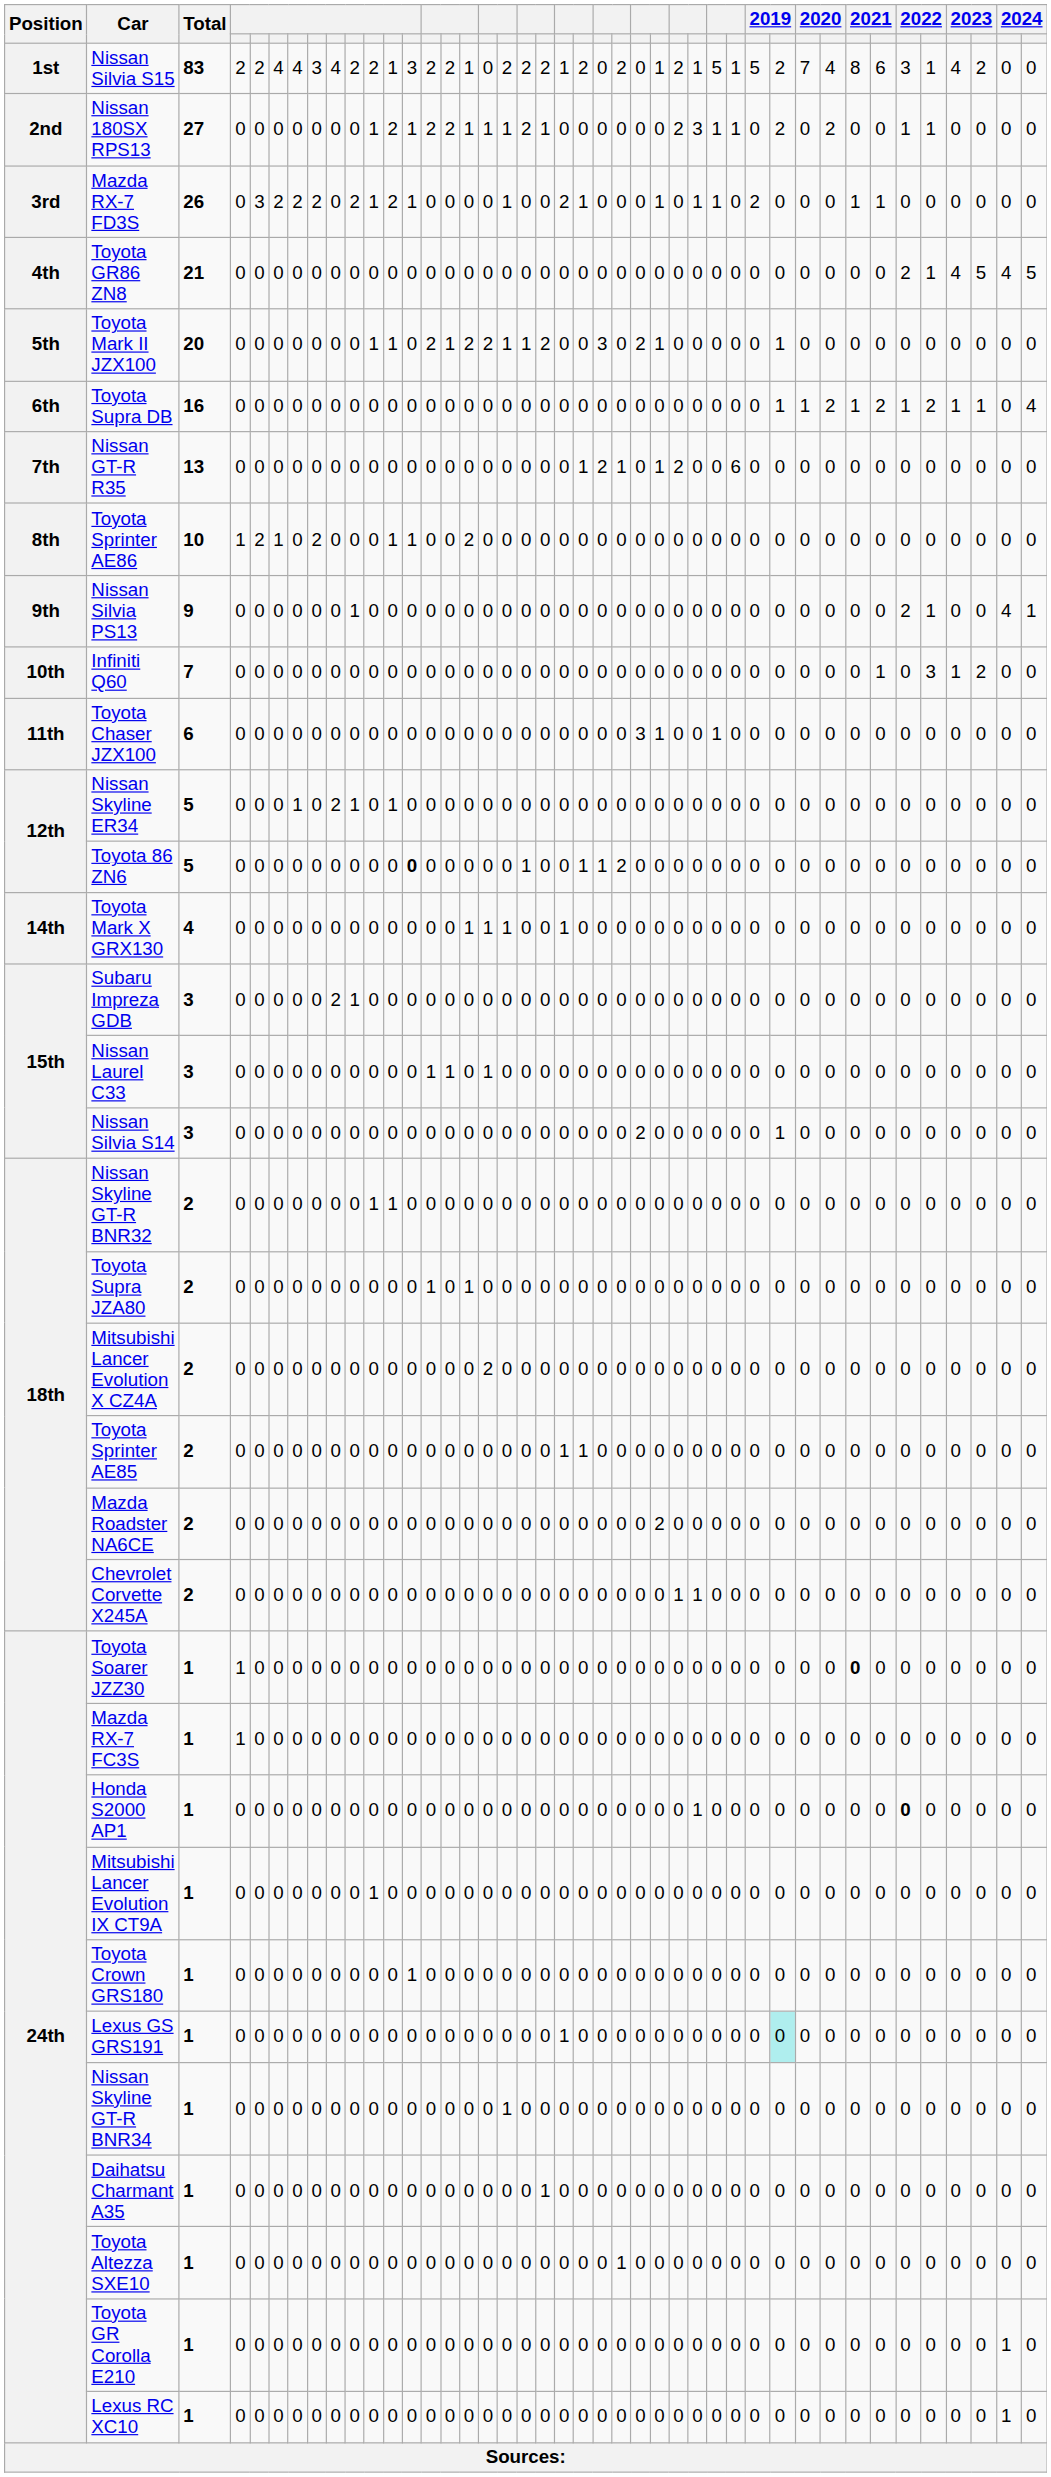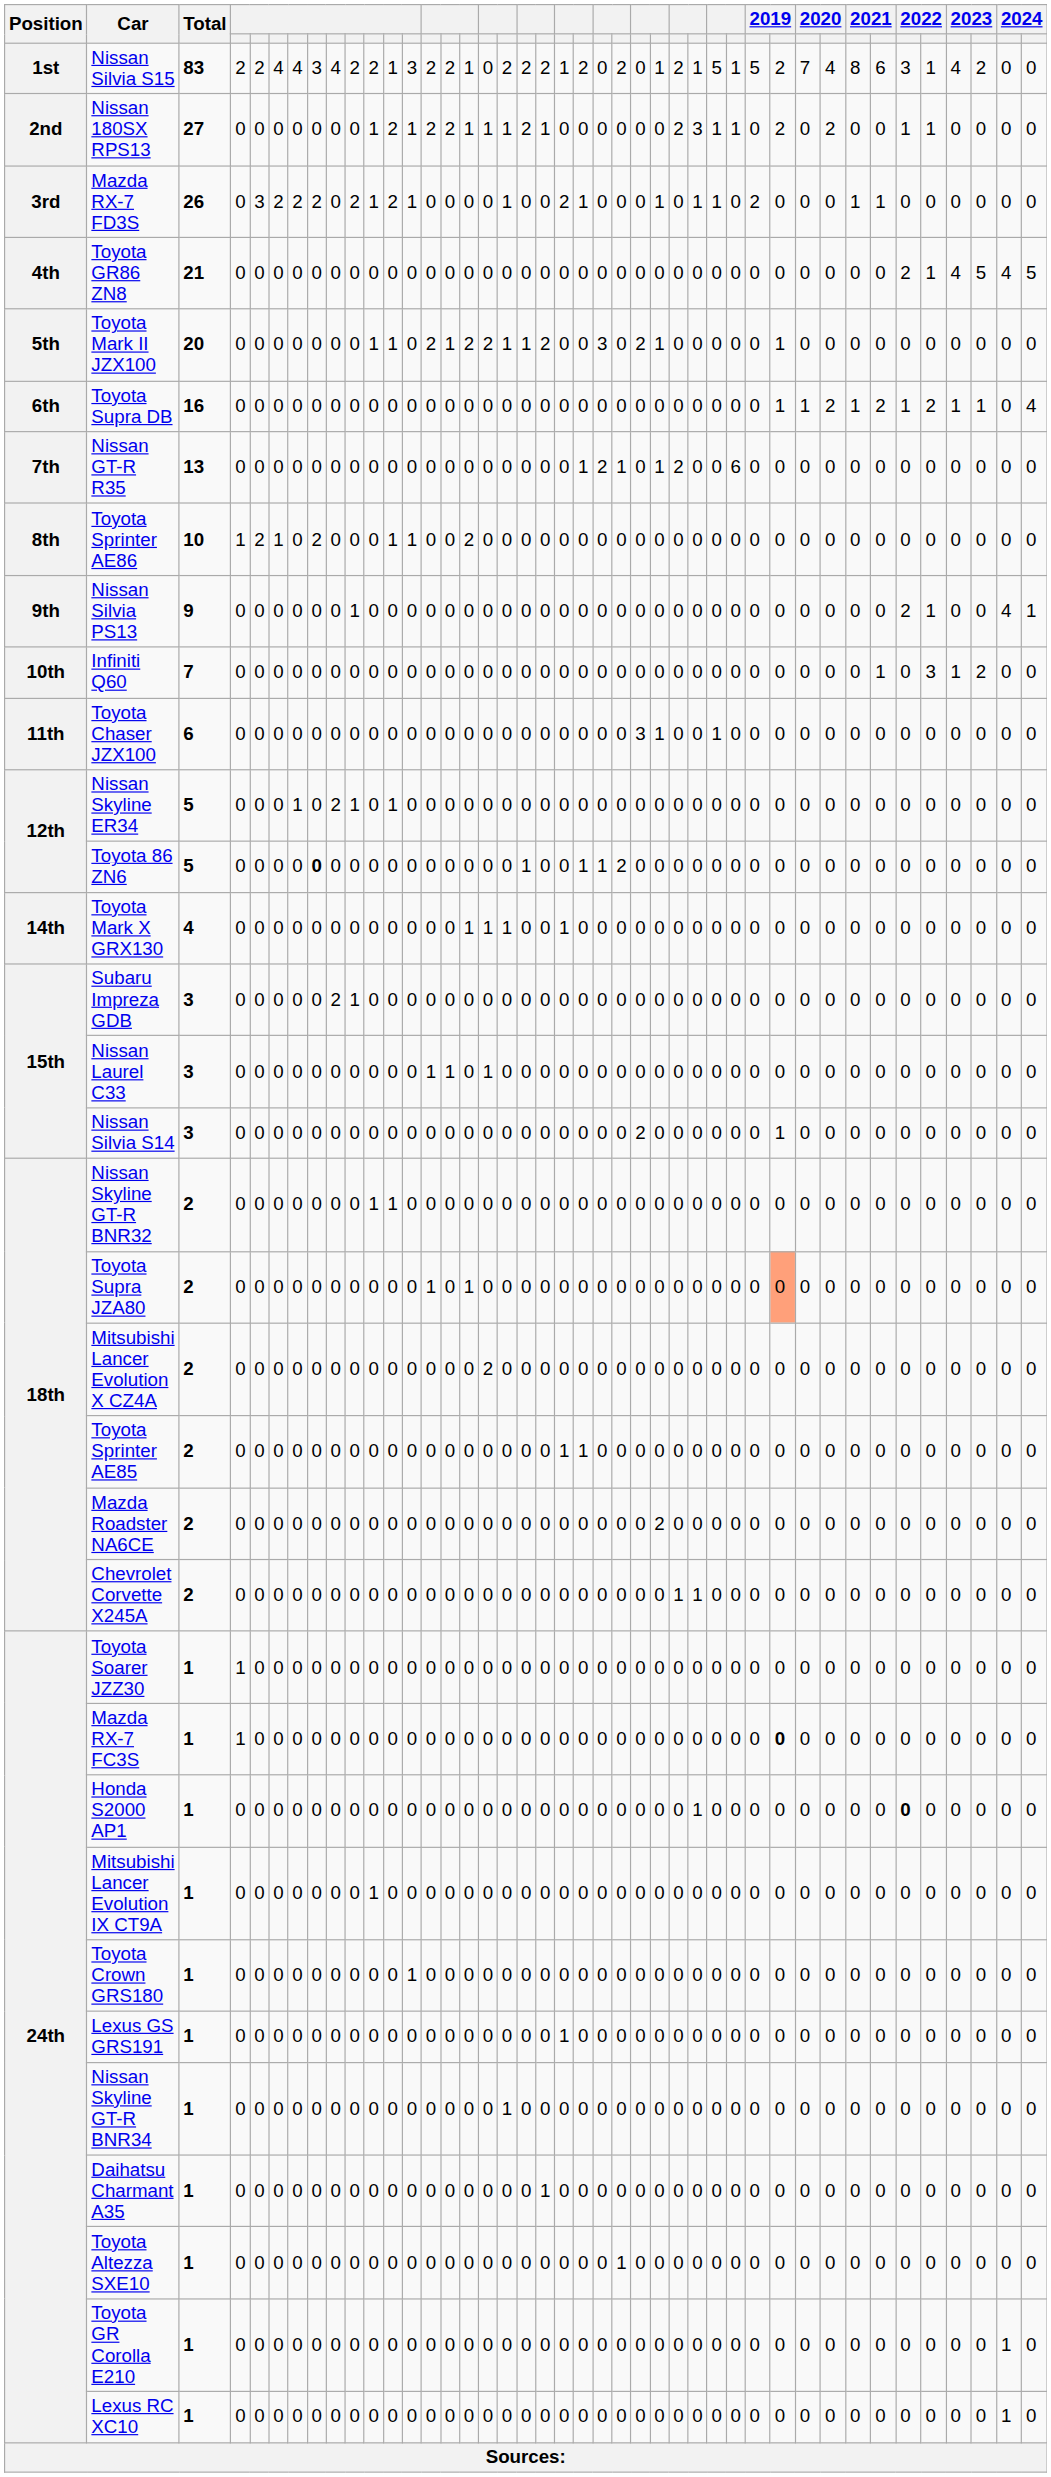(317, 866) normal -> (317, 866) bold
(412, 866) bold -> (412, 866) normal
(780, 1287) no background -> (780, 1287) lightsalmon background
(855, 1667) bold -> (855, 1667) normal
(780, 1738) normal -> (780, 1738) bold
(780, 2036) paleturquoise background -> (780, 2036) no background
